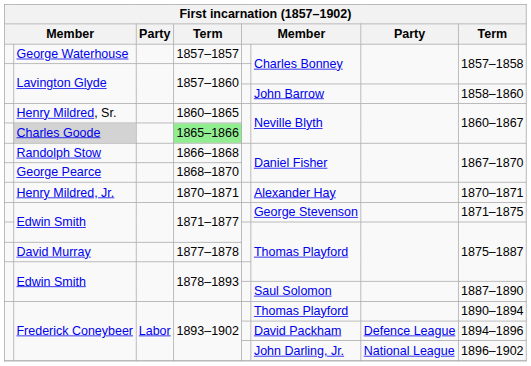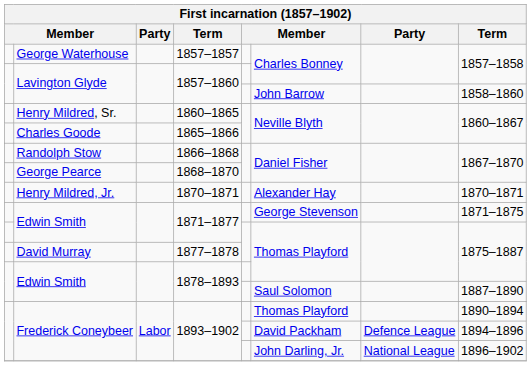(58, 133) lightgrey background -> (58, 133) no background
(208, 133) lightgreen background -> (208, 133) no background
